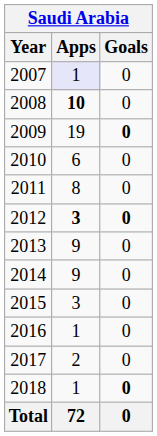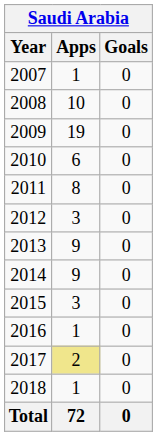(76, 75) lavender background -> (76, 75) no background
(76, 103) bold -> (76, 103) normal
(126, 132) bold -> (126, 132) normal
(76, 217) bold -> (76, 217) normal
(126, 217) bold -> (126, 217) normal
(76, 359) no background -> (76, 359) khaki background
(126, 388) bold -> (126, 388) normal
